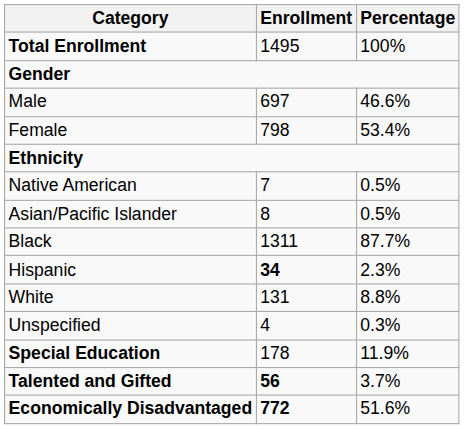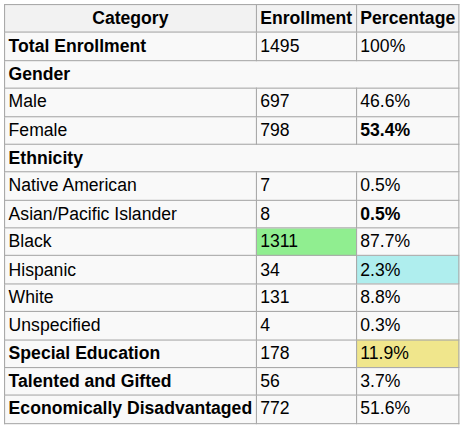(385, 130) normal -> (385, 130) bold
(380, 213) normal -> (380, 213) bold
(279, 241) no background -> (279, 241) lightgreen background
(270, 269) bold -> (270, 269) normal
(380, 269) no background -> (380, 269) paleturquoise background
(385, 353) no background -> (385, 353) khaki background
(270, 381) bold -> (270, 381) normal
(275, 409) bold -> (275, 409) normal
